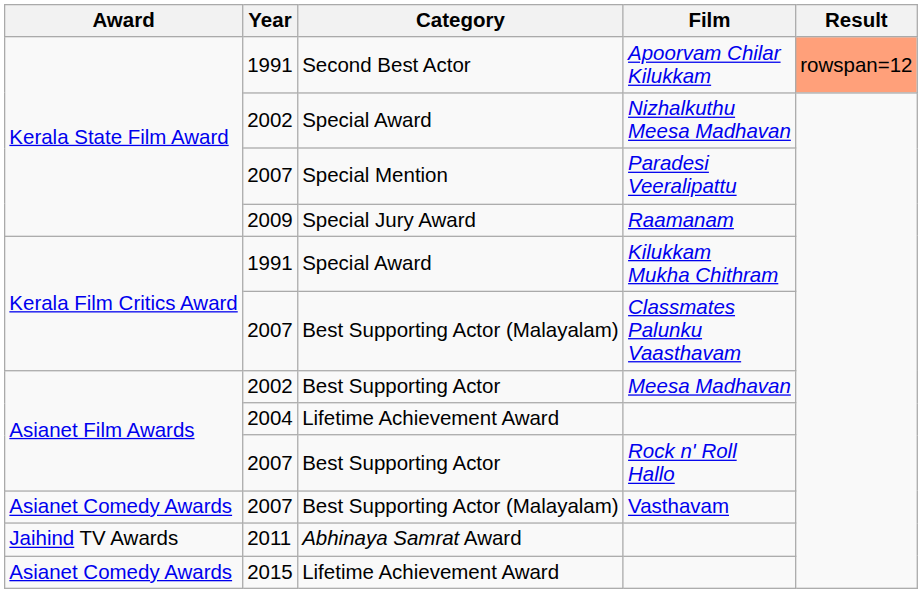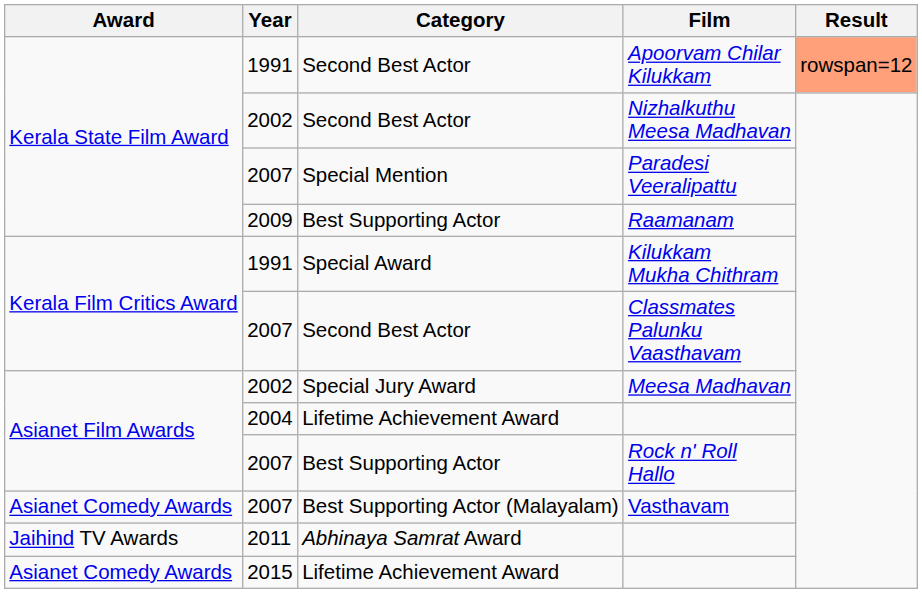(367, 120) Special Award -> (386, 120) Second Best Actor
(389, 219) Special Jury Award -> (401, 219) Best Supporting Actor
(460, 330) Best Supporting Actor (Malayalam) -> (386, 330) Second Best Actor
(401, 386) Best Supporting Actor -> (389, 386) Special Jury Award
